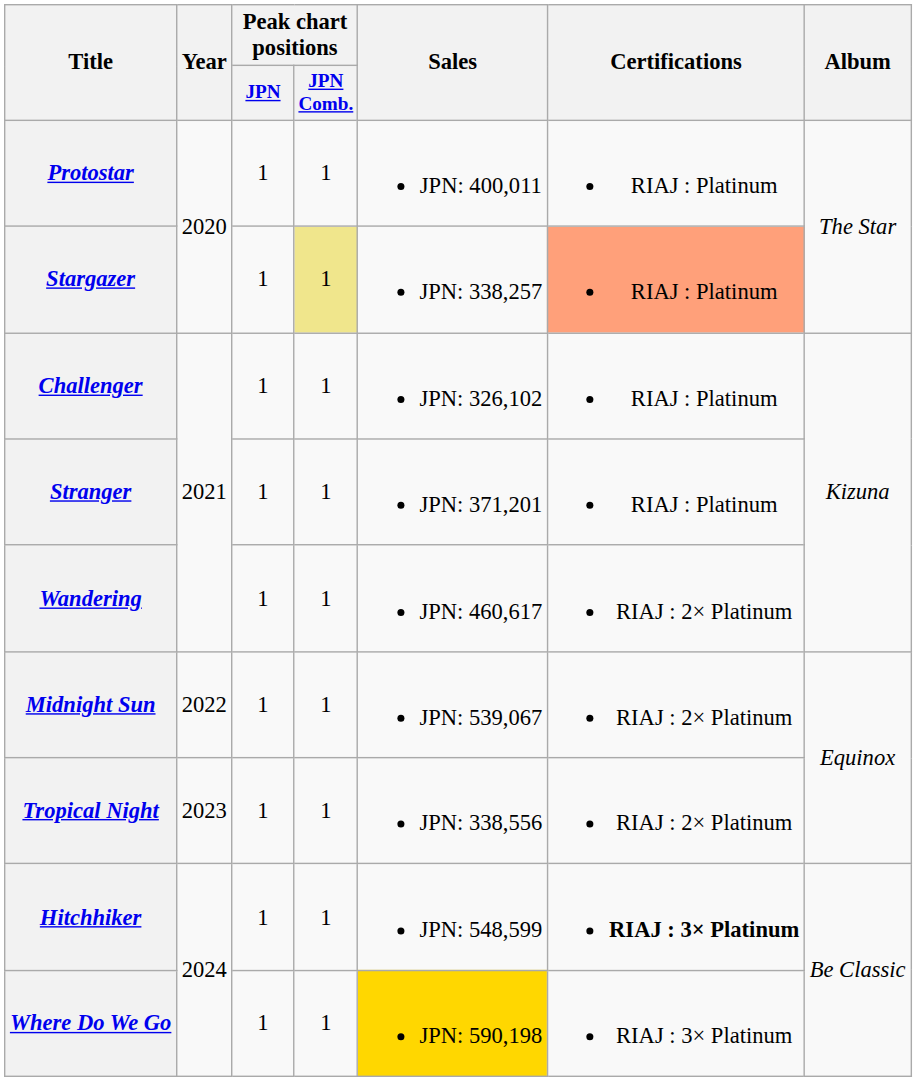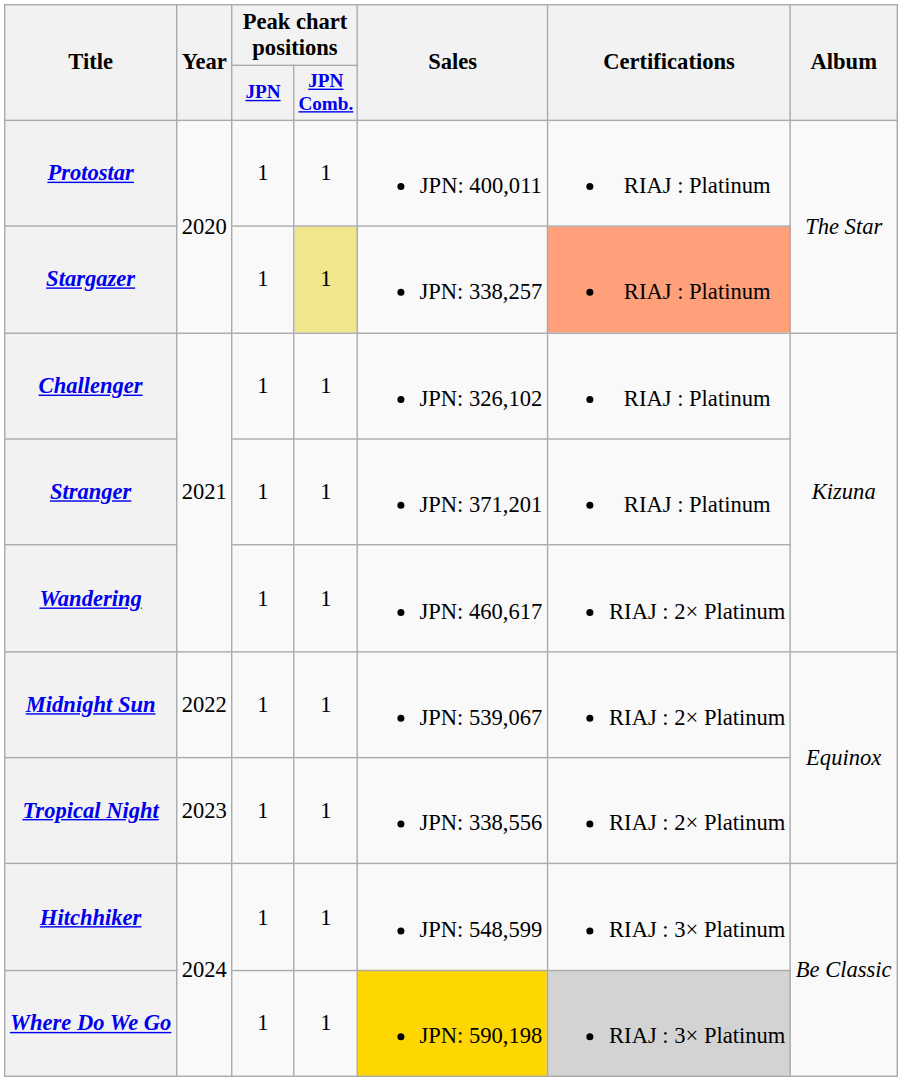(676, 930) bold -> (669, 930) normal
(676, 1036) no background -> (669, 1036) lightgrey background
